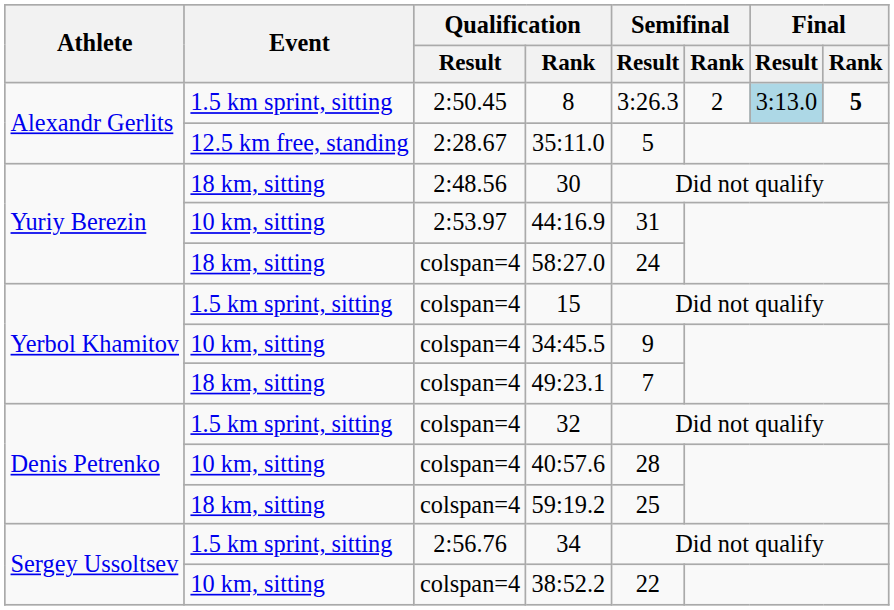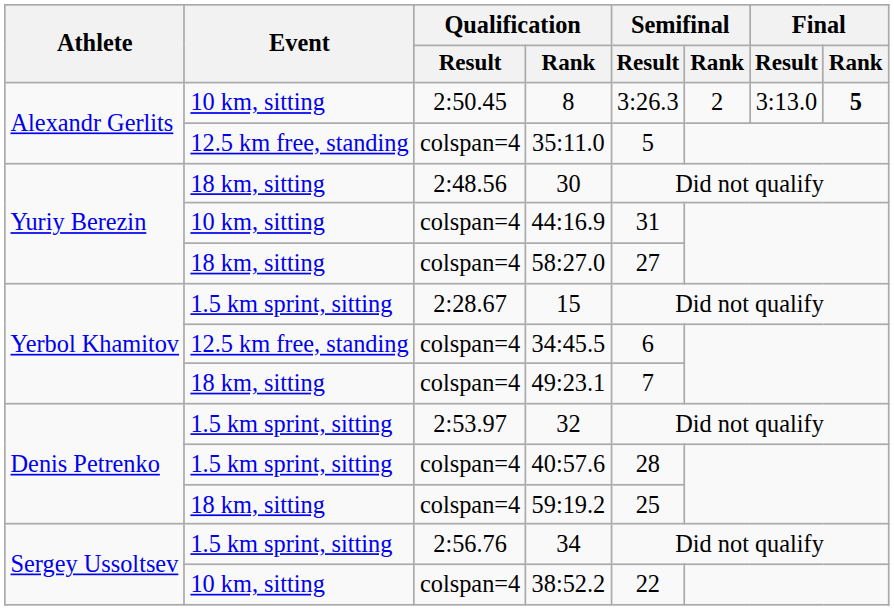(291, 103) 1.5 km sprint, sitting -> (258, 103) 10 km, sitting
(786, 103) lightblue background -> (786, 103) no background
(470, 143) 2:28.67 -> (470, 143) colspan=4
(470, 223) 2:53.97 -> (470, 223) colspan=4
(648, 263) 24 -> (648, 263) 27
(470, 303) colspan=4 -> (470, 303) 2:28.67
(258, 343) 10 km, sitting -> (300, 343) 12.5 km free, standing
(648, 343) 9 -> (648, 343) 6
(470, 424) colspan=4 -> (470, 424) 2:53.97
(258, 464) 10 km, sitting -> (291, 464) 1.5 km sprint, sitting
